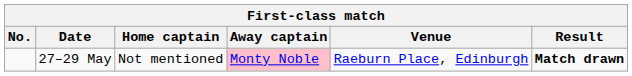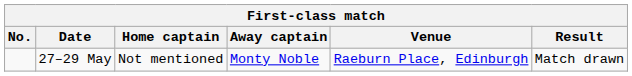(275, 60) pink background -> (275, 60) no background
(580, 60) bold -> (580, 60) normal
